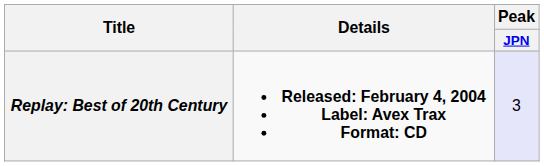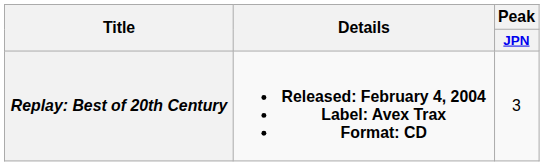(516, 105) lavender background -> (516, 105) no background
